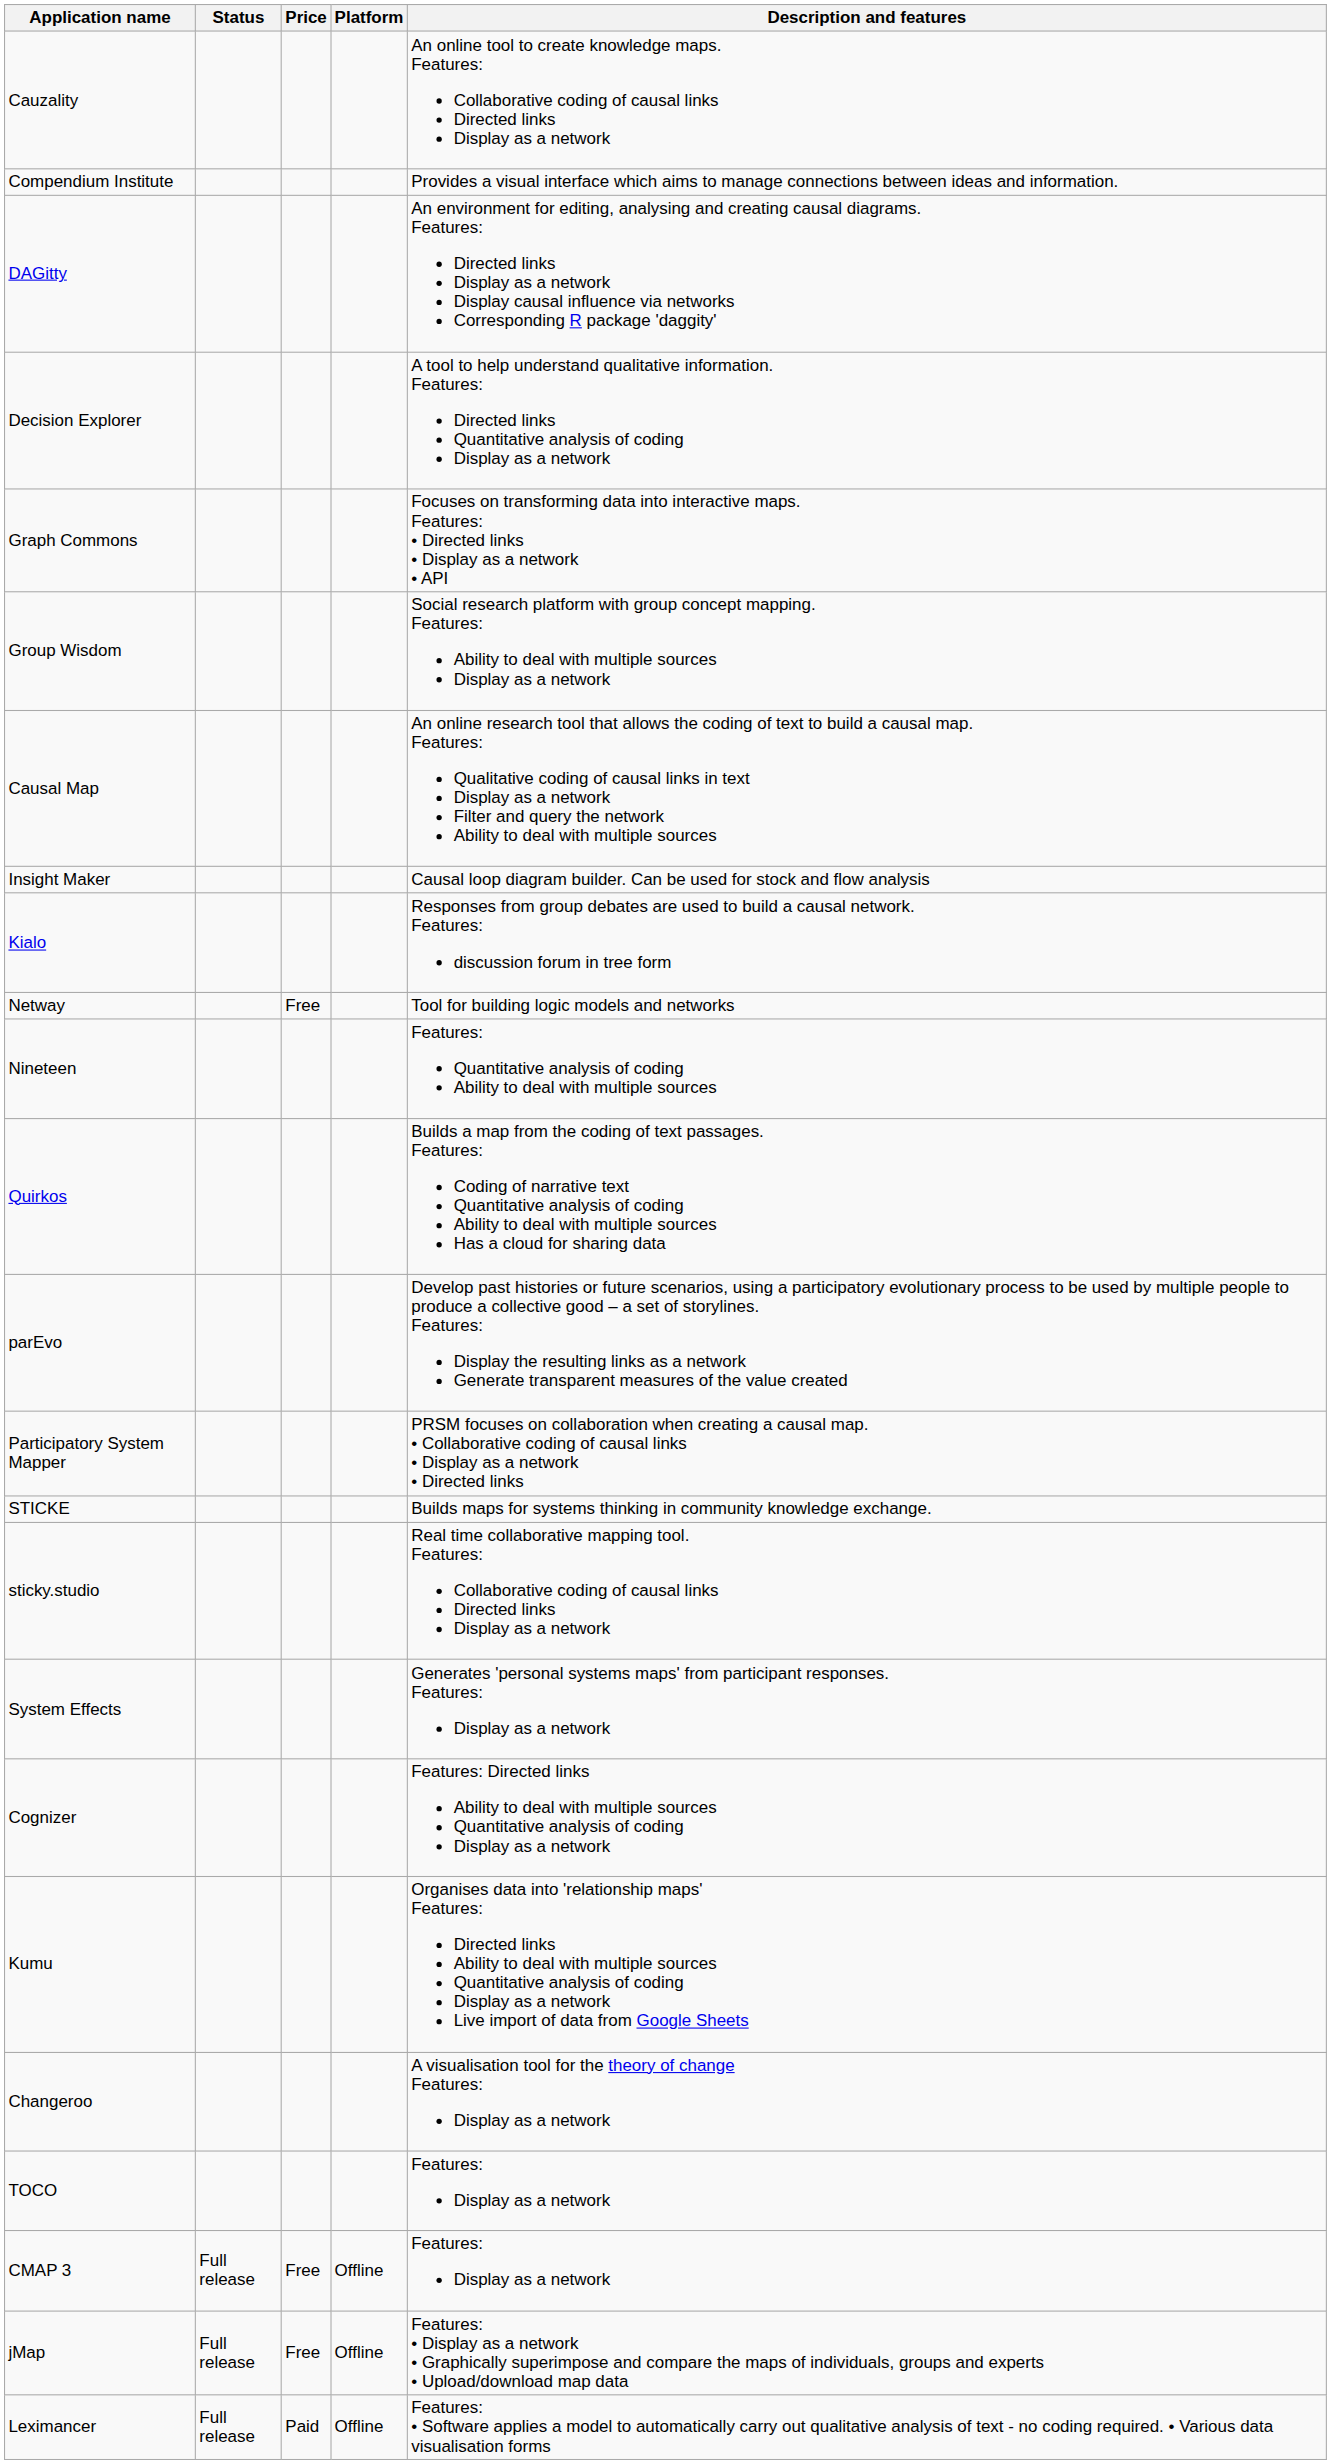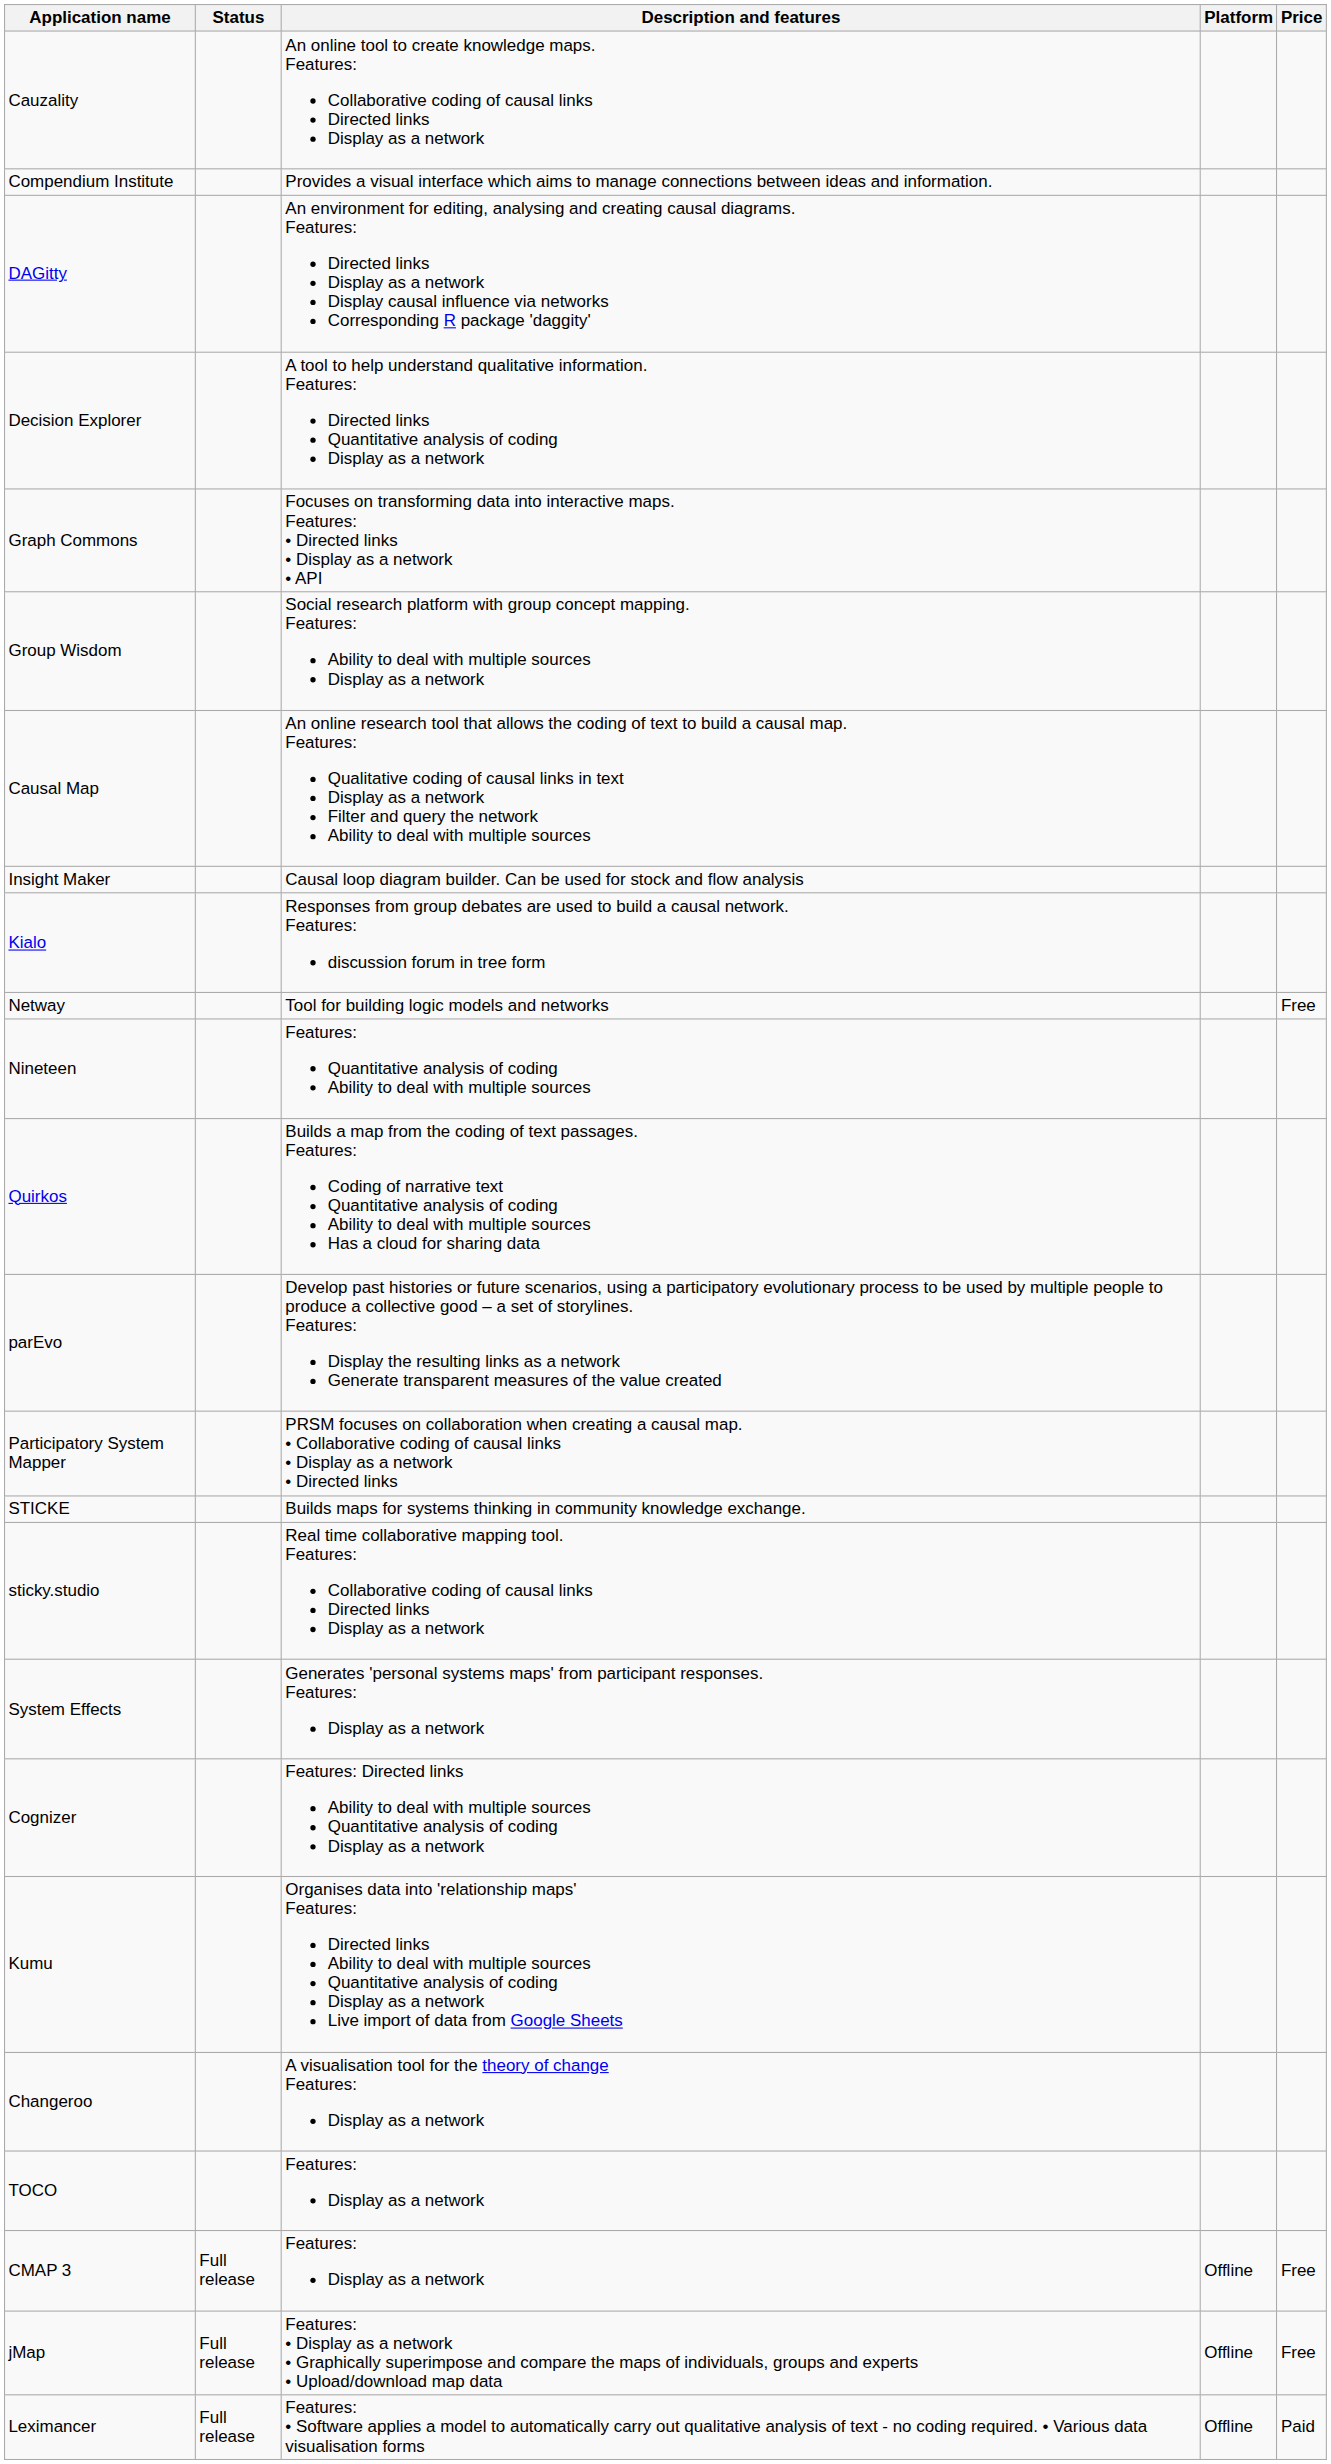columns swapped: (867, 17) <-> (306, 17)
